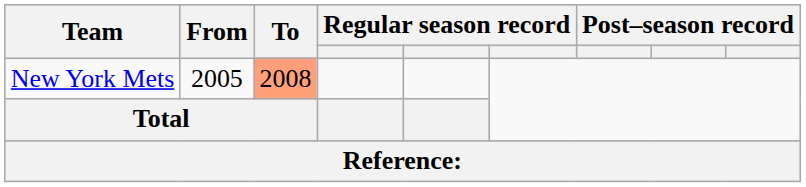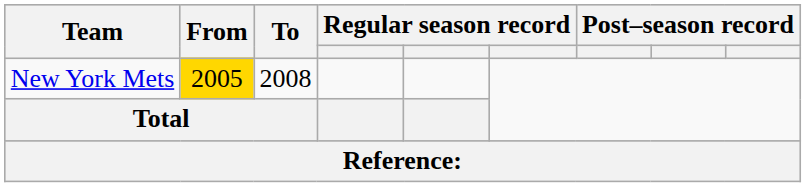(217, 78) no background -> (217, 78) gold background
(286, 78) lightsalmon background -> (286, 78) no background
